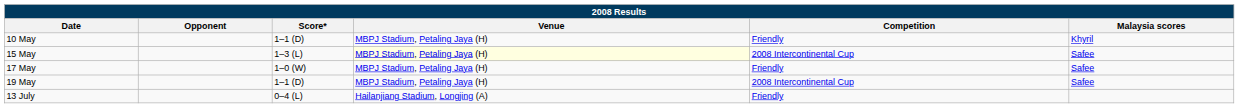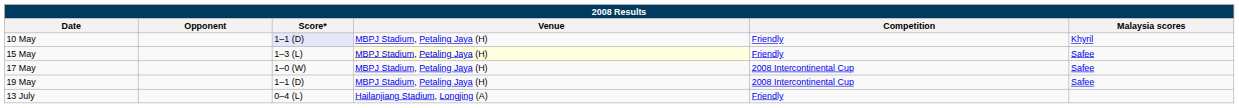(289, 40) no background -> (289, 40) lavender background
(803, 54) 2008 Intercontinental Cup -> (768, 54) Friendly
(768, 68) Friendly -> (803, 68) 2008 Intercontinental Cup
